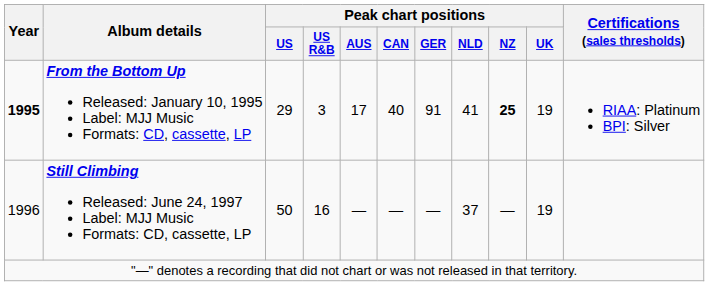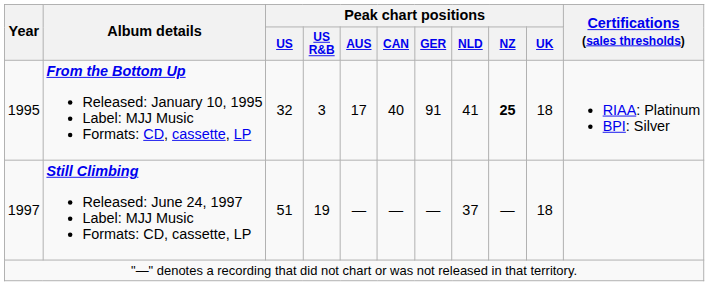(24, 110) bold -> (24, 110) normal
(284, 110) 29 -> (284, 110) 32
(545, 110) 19 -> (545, 110) 18
(24, 210) 1996 -> (24, 210) 1997
(284, 210) 50 -> (284, 210) 51
(322, 210) 16 -> (322, 210) 19
(545, 210) 19 -> (545, 210) 18
